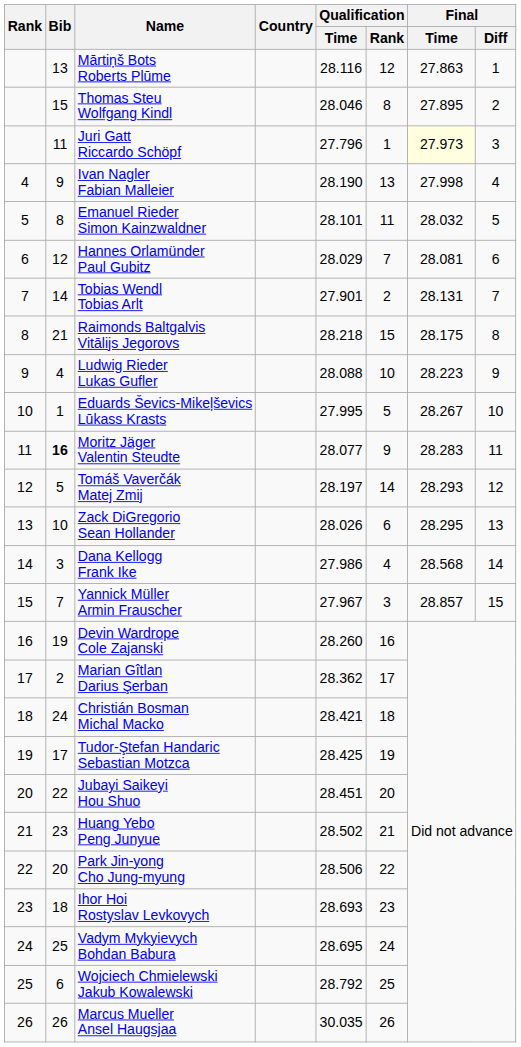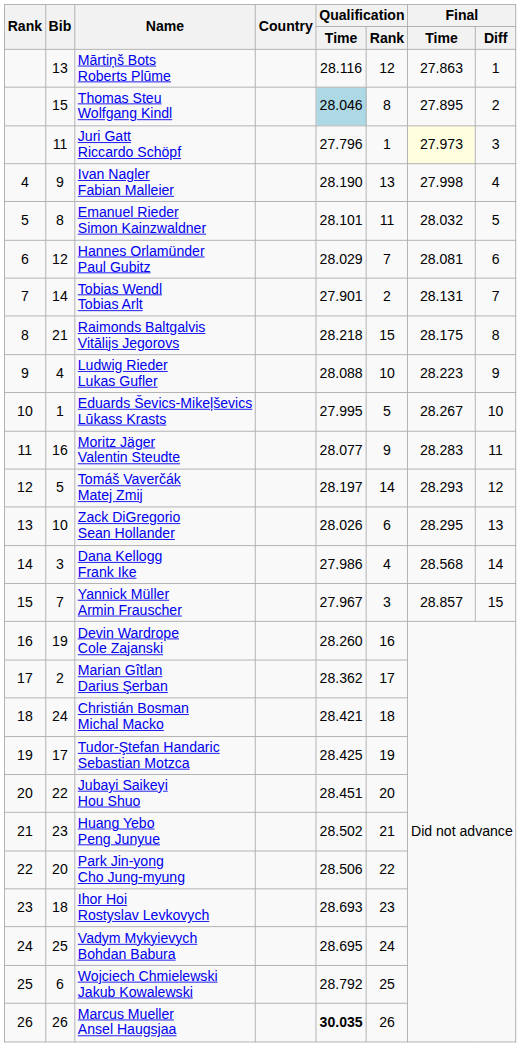(341, 106) no background -> (341, 106) lightblue background
(60, 449) bold -> (60, 449) normal
(341, 1022) normal -> (341, 1022) bold
